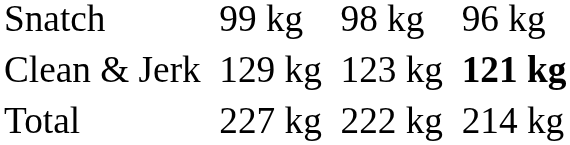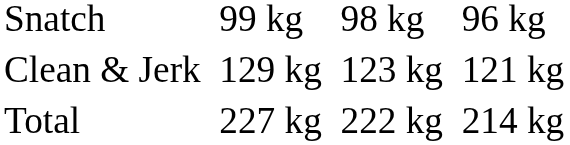(514, 69) bold -> (513, 69) normal
